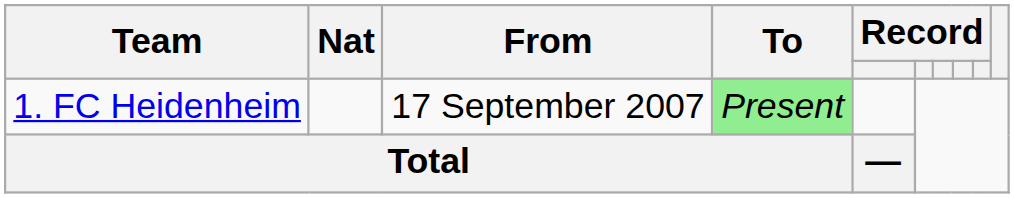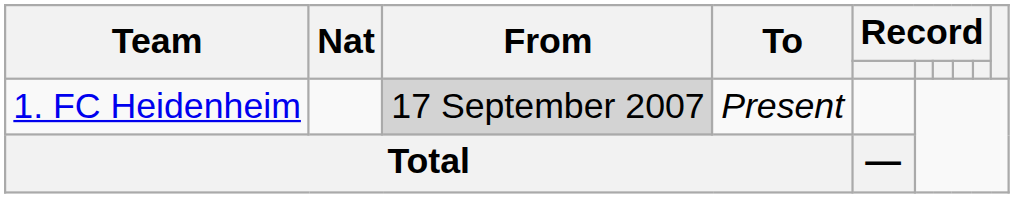(548, 105) no background -> (548, 105) lightgrey background
(783, 105) lightgreen background -> (783, 105) no background
